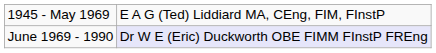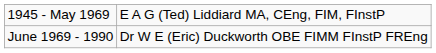(274, 36) lavender background -> (274, 36) no background
